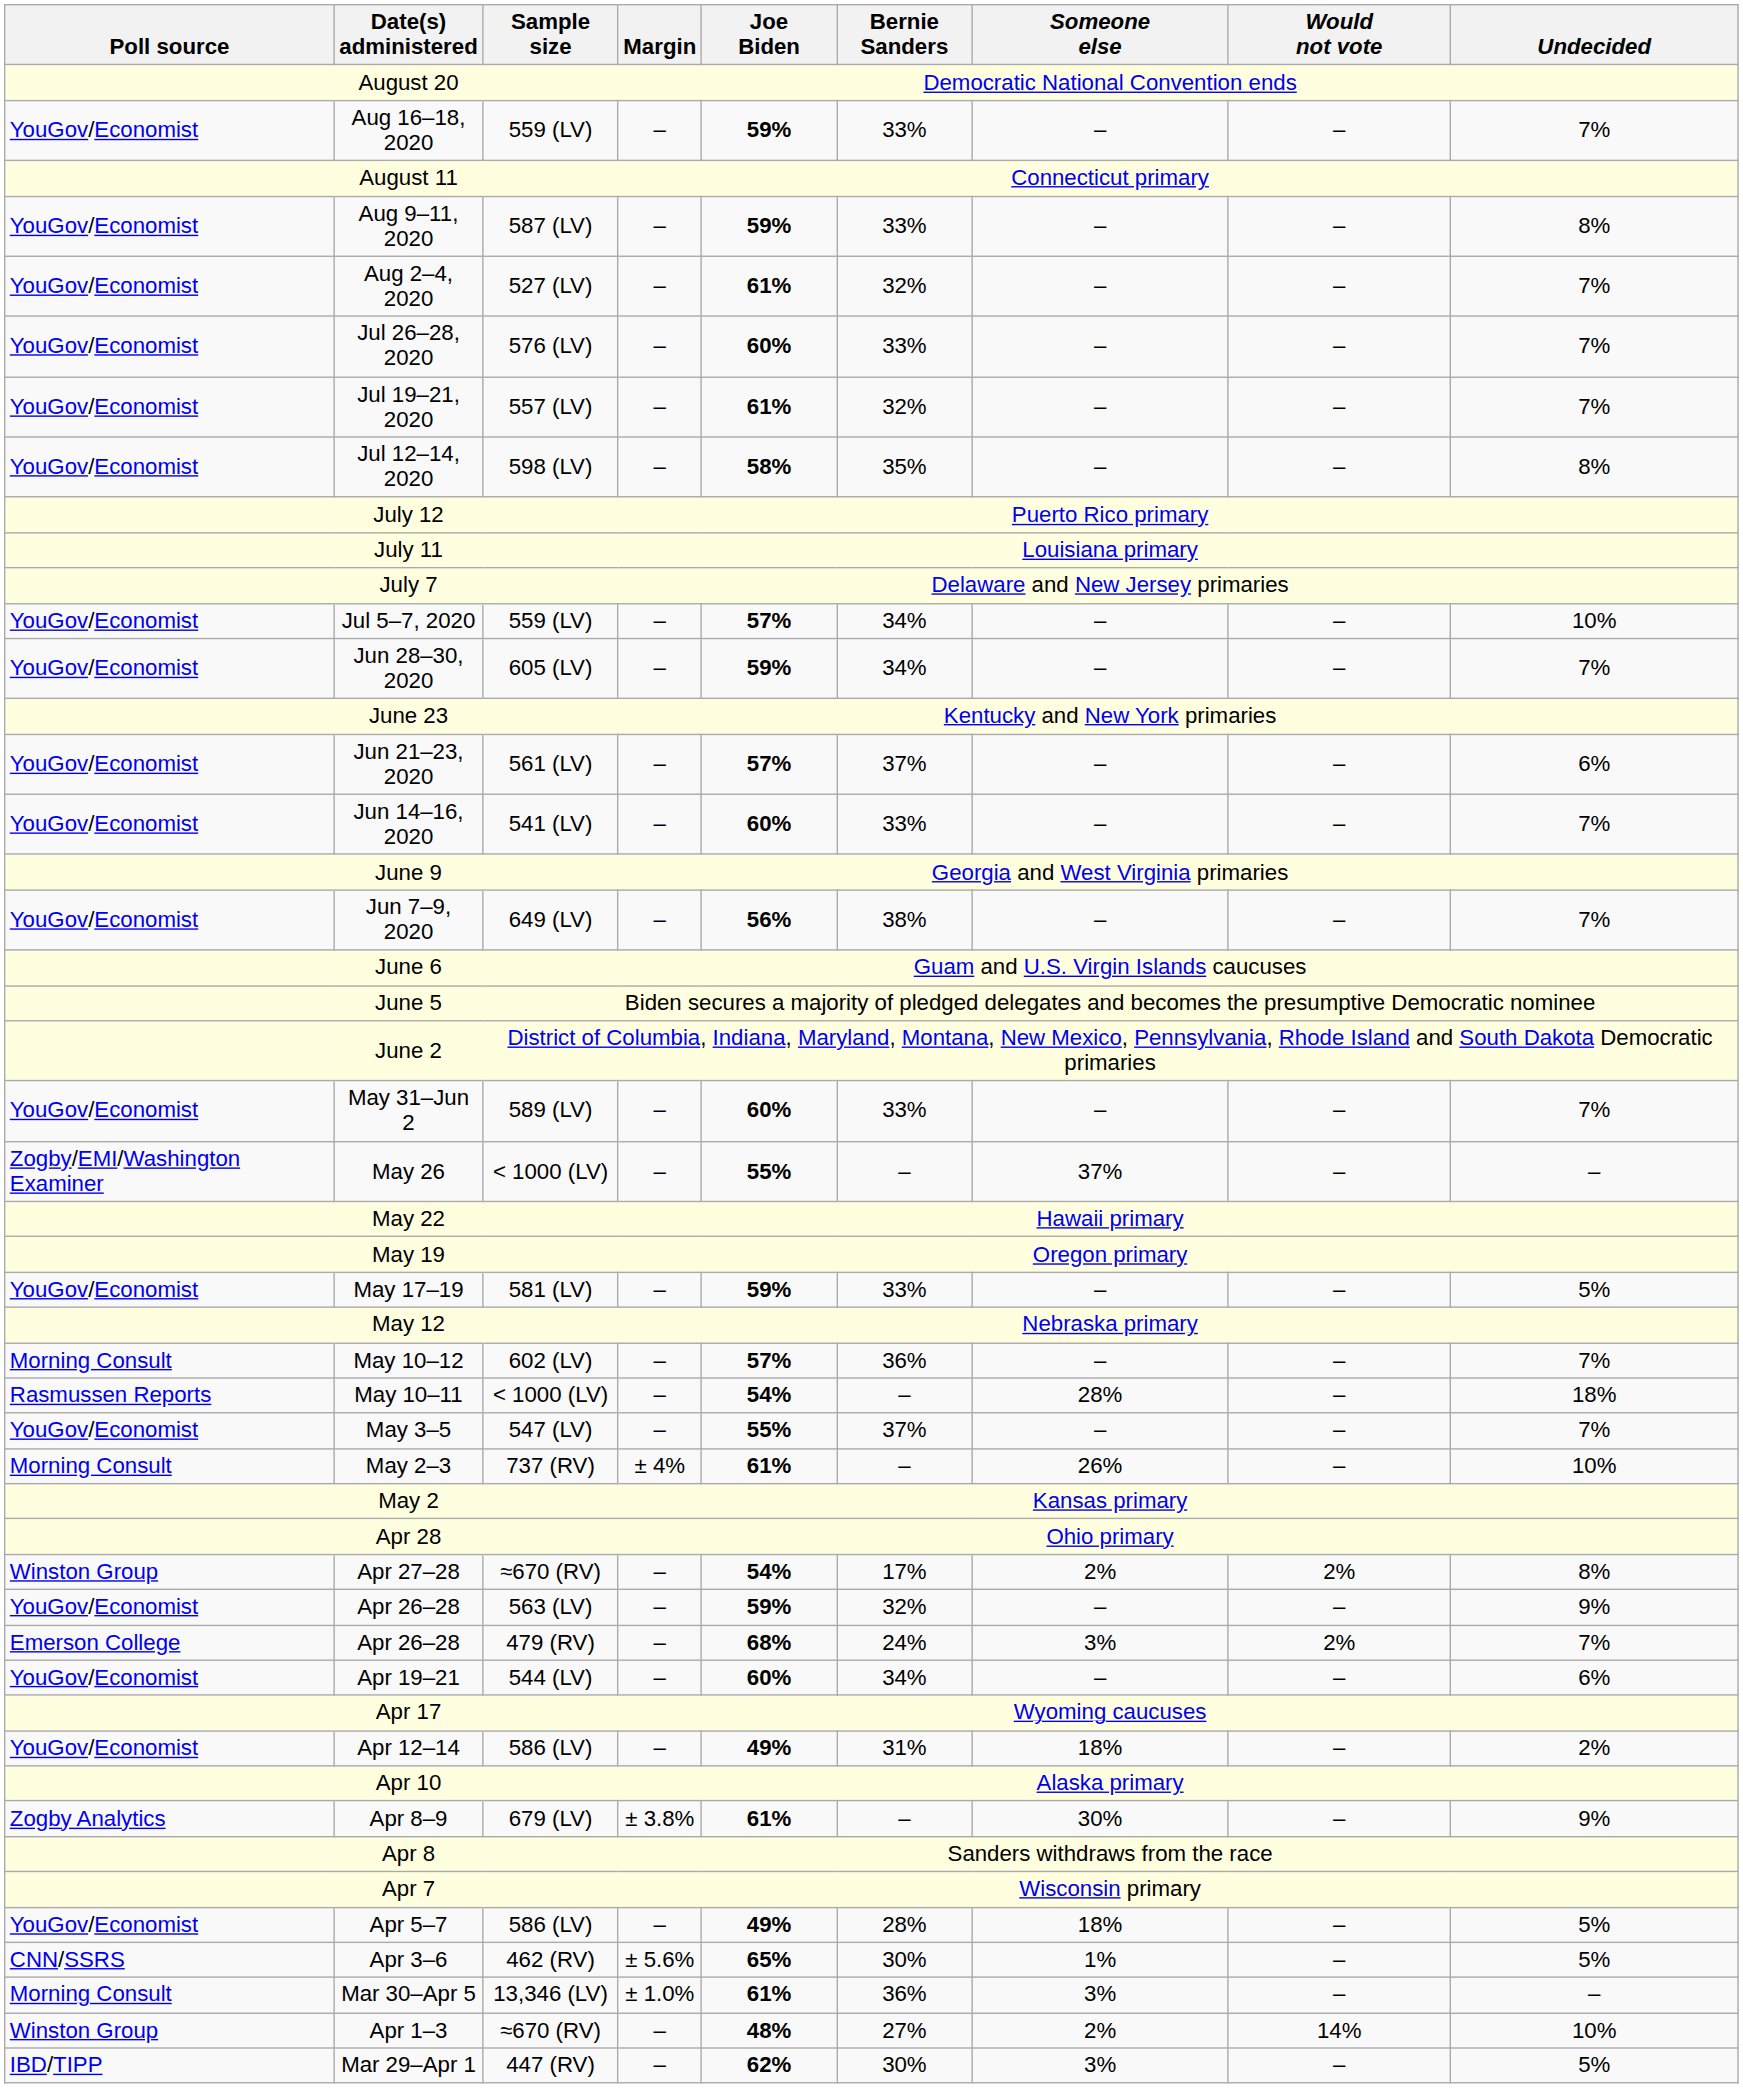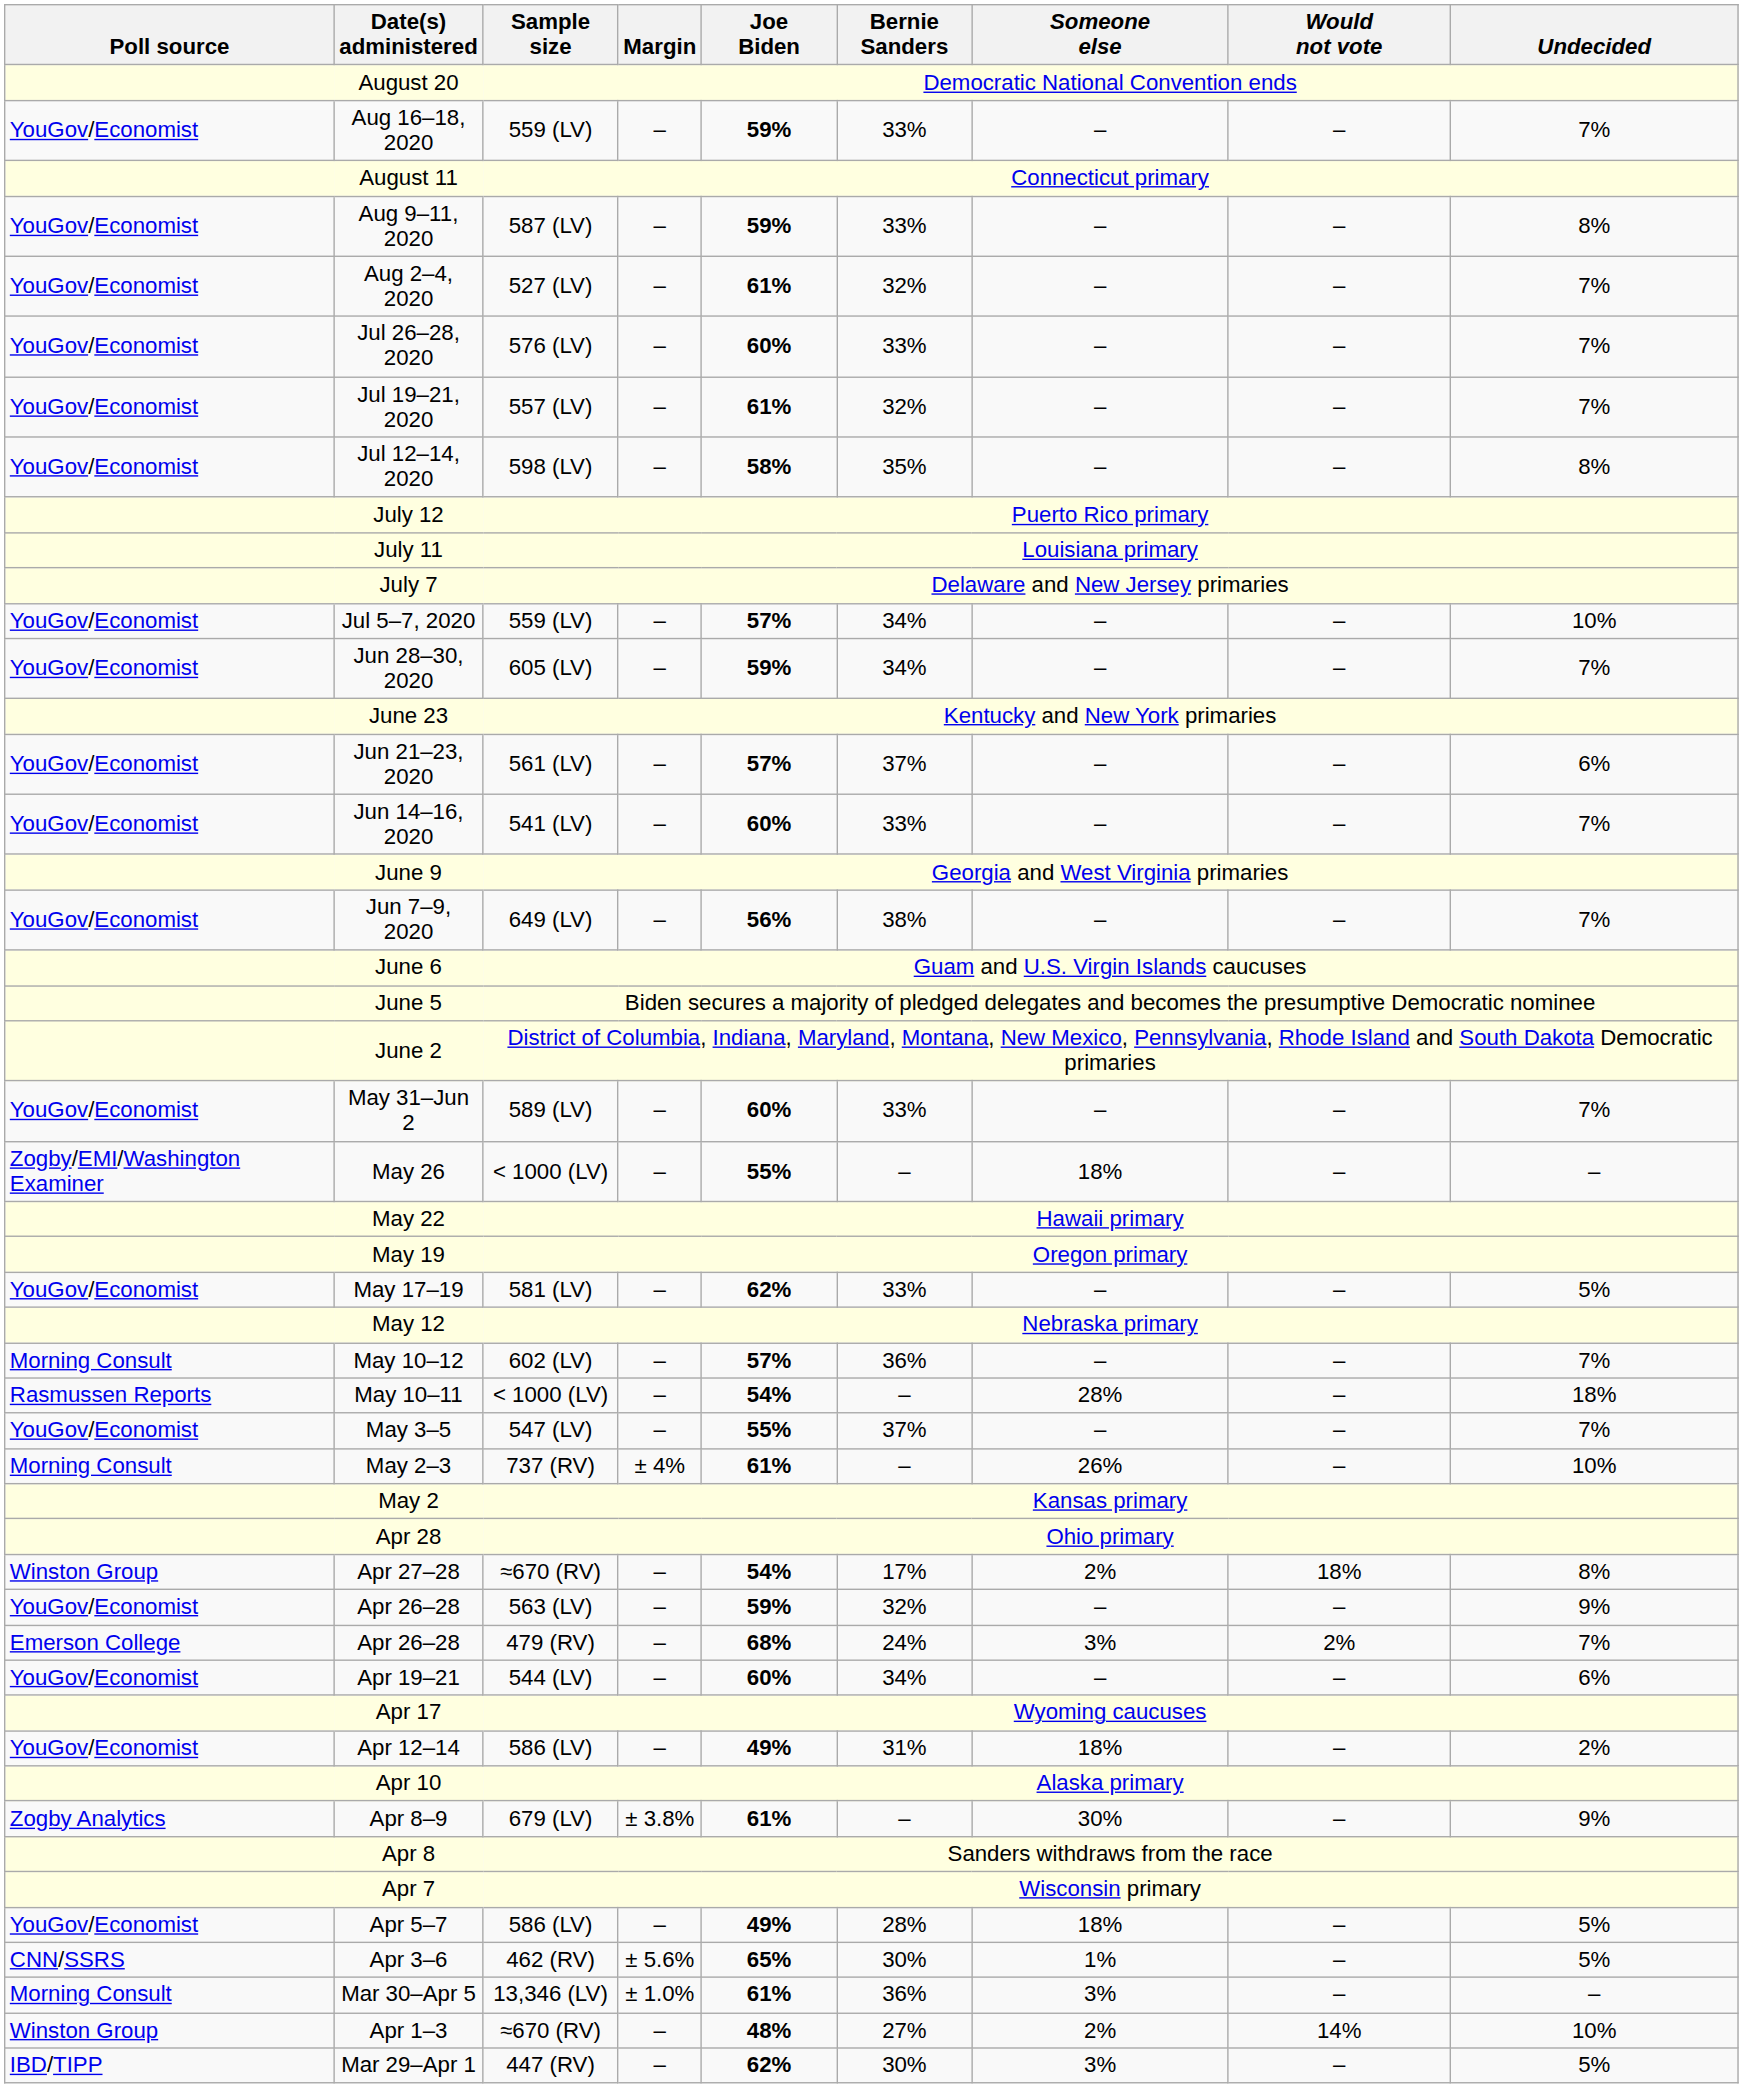(1100, 1171) 37% -> (1100, 1171) 18%
(769, 1289) 59% -> (769, 1289) 62%
(1339, 1571) 2% -> (1339, 1571) 18%
